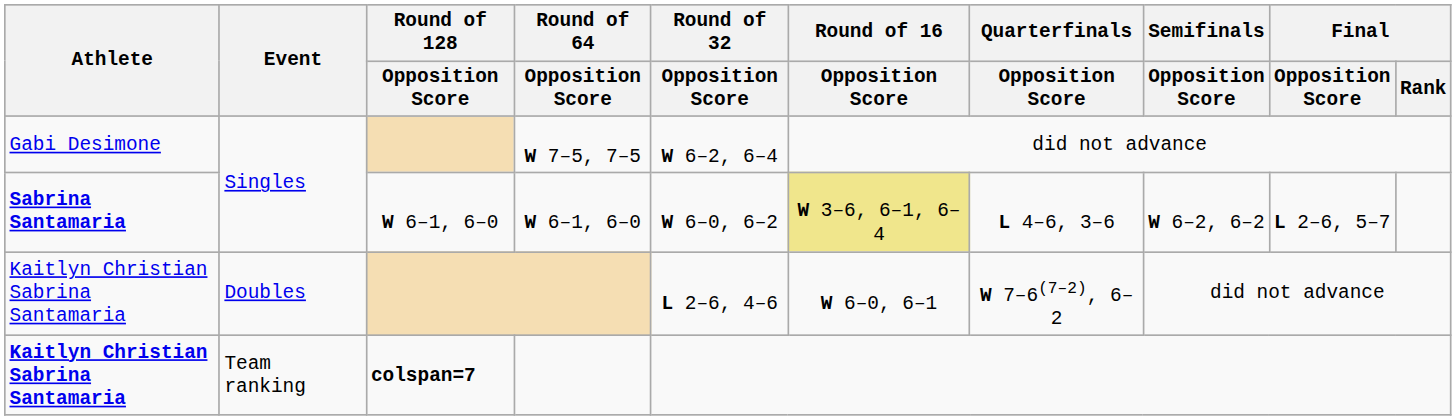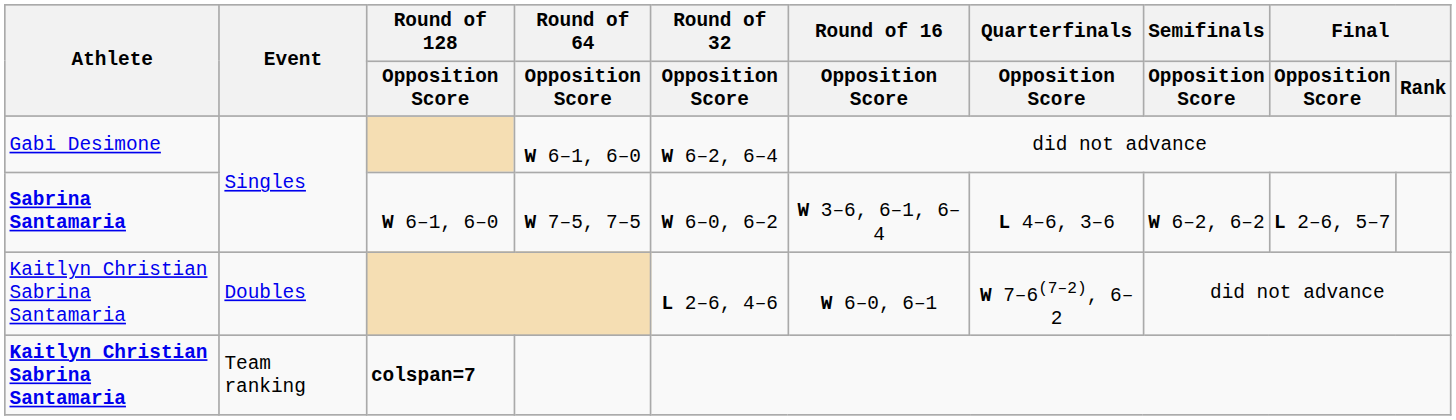(583, 156) W 7–5, 7–5 -> (583, 156) W 6–1, 6–0
(583, 223) W 6–1, 6–0 -> (583, 223) W 7–5, 7–5
(879, 223) khaki background -> (879, 223) no background
